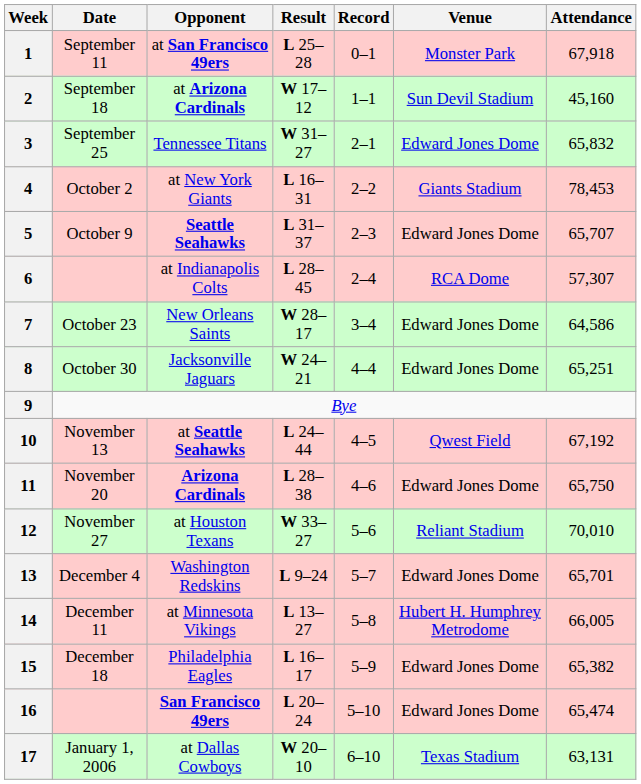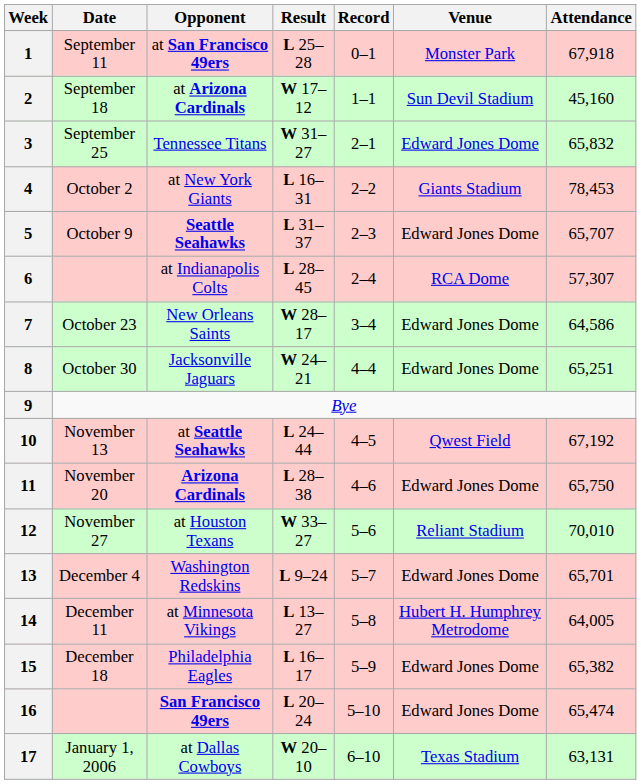(591, 621) 66,005 -> (591, 621) 64,005
